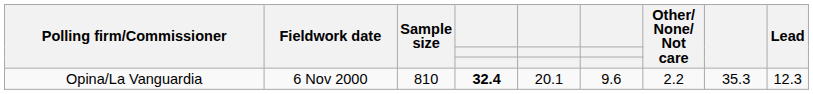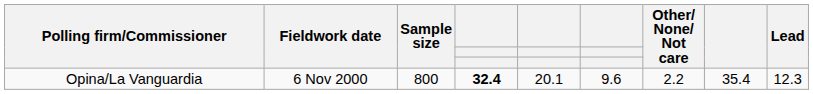(426, 79) 810 -> (426, 79) 800
(736, 79) 35.3 -> (736, 79) 35.4
